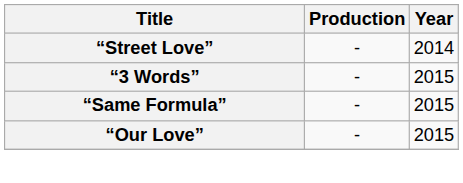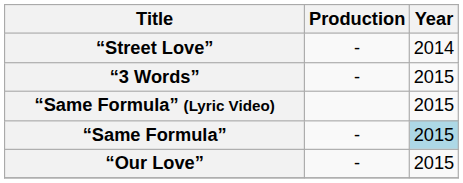+ row: (155, 105)
(434, 105) no background -> (434, 134) lightblue background
